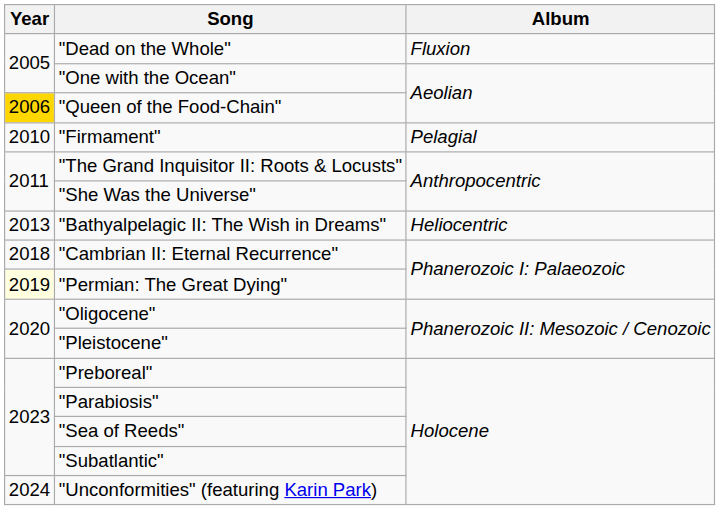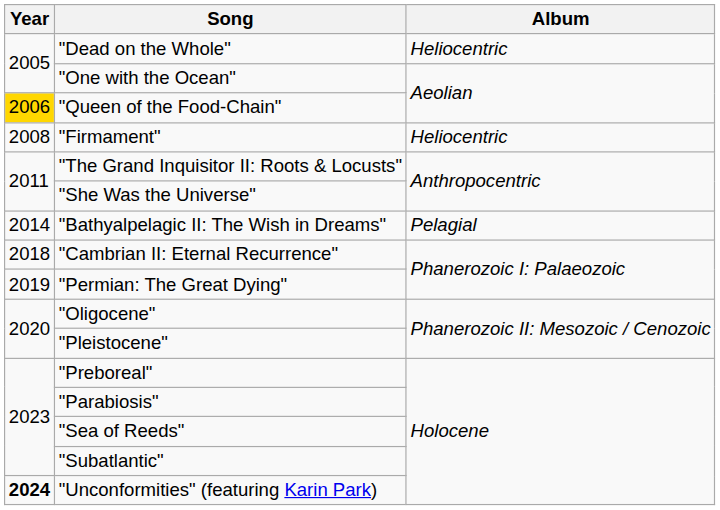(440, 48) Fluxion -> (459, 48) Heliocentric
(30, 136) 2010 -> (30, 136) 2008
(444, 136) Pelagial -> (459, 136) Heliocentric
(30, 225) 2013 -> (30, 225) 2014
(459, 225) Heliocentric -> (444, 225) Pelagial
(30, 284) lightyellow background -> (30, 284) no background
(30, 490) normal -> (30, 490) bold
